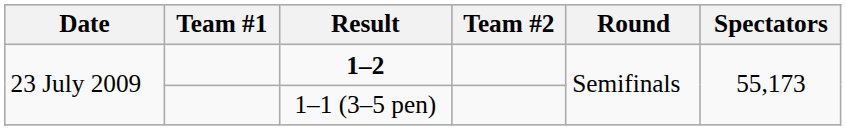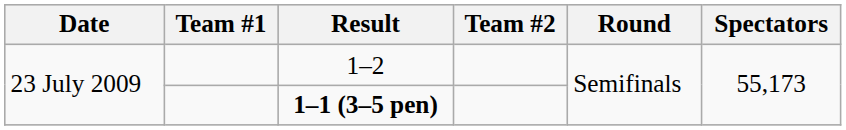(365, 64) bold -> (366, 64) normal
(365, 104) normal -> (366, 104) bold
